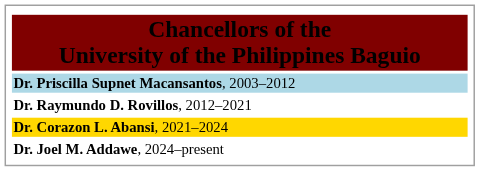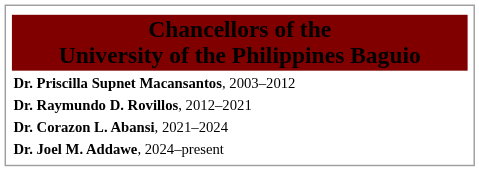(154, 83) lightblue background -> (154, 83) no background
(121, 127) gold background -> (121, 127) no background
